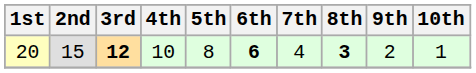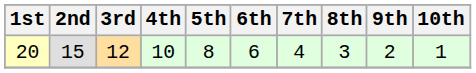(118, 52) bold -> (118, 52) normal
(254, 52) bold -> (254, 52) normal
(345, 52) bold -> (345, 52) normal
